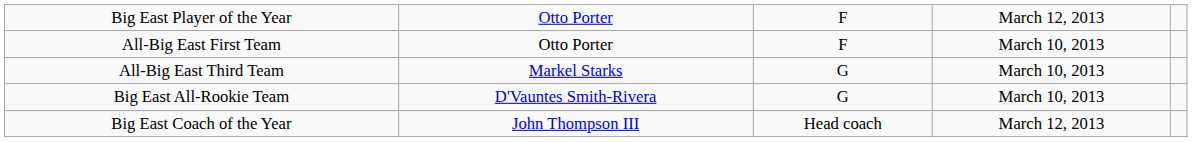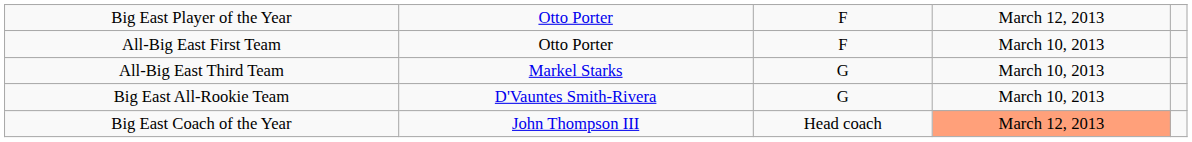(1052, 123) no background -> (1052, 123) lightsalmon background
